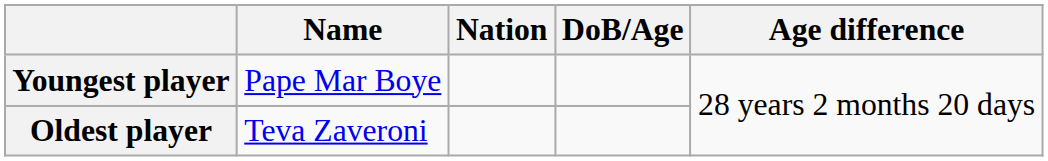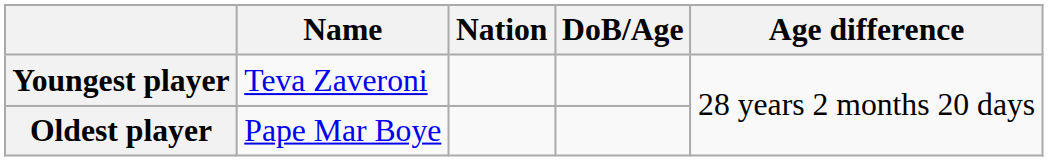(343, 79) Pape Mar Boye -> (336, 79) Teva Zaveroni
(336, 130) Teva Zaveroni -> (343, 130) Pape Mar Boye
